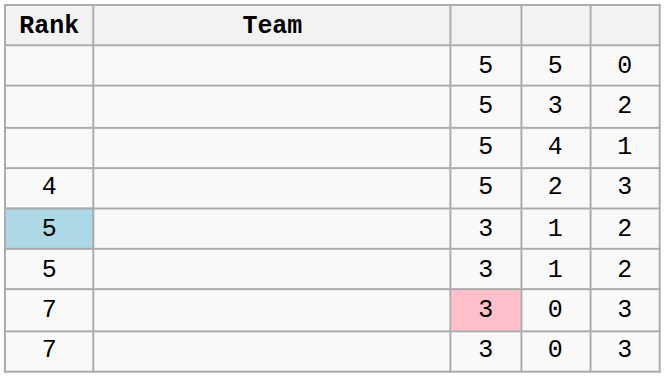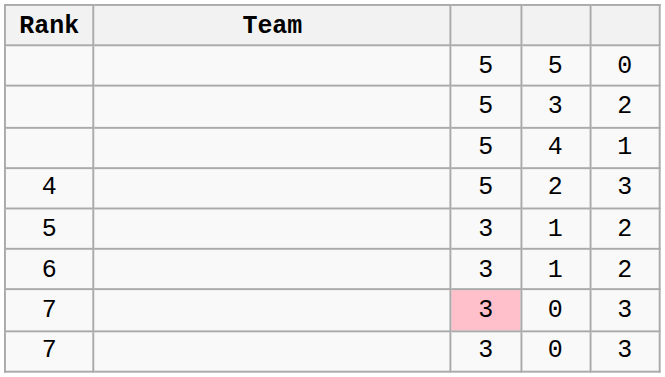(49, 229) lightblue background -> (49, 229) no background
(49, 269) 5 -> (49, 269) 6
